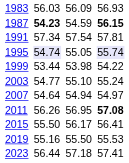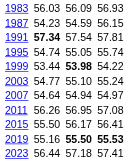(47, 23) bold -> (47, 23) normal
(110, 23) bold -> (110, 23) normal
(47, 38) normal -> (47, 38) bold
(47, 52) lavender background -> (47, 52) no background
(110, 52) lavender background -> (110, 52) no background
(79, 67) normal -> (79, 67) bold
(110, 110) bold -> (110, 110) normal
(79, 139) normal -> (79, 139) bold
(110, 139) normal -> (110, 139) bold
